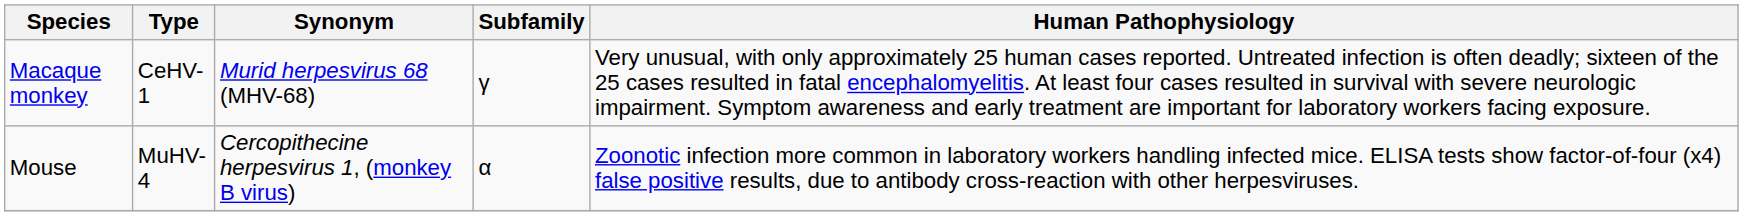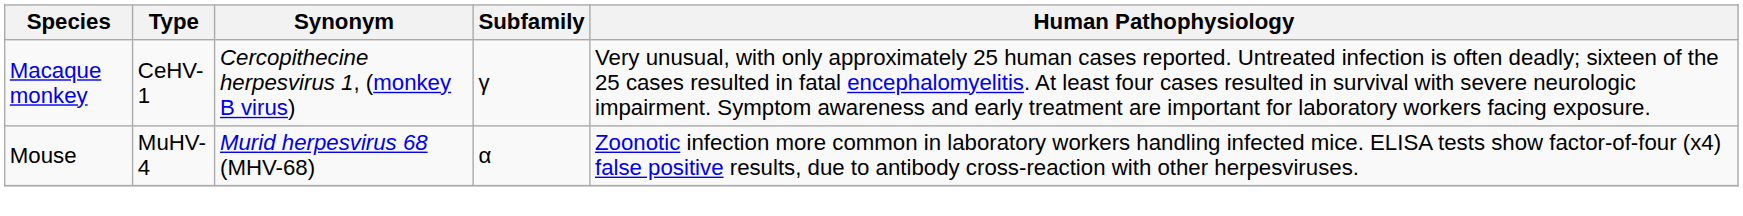(324, 82) Murid herpesvirus 68 (MHV-68) -> (336, 82) Cercopithecine herpesvirus 1, (monkey B virus)
(336, 167) Cercopithecine herpesvirus 1, (monkey B virus) -> (324, 155) Murid herpesvirus 68 (MHV-68)
